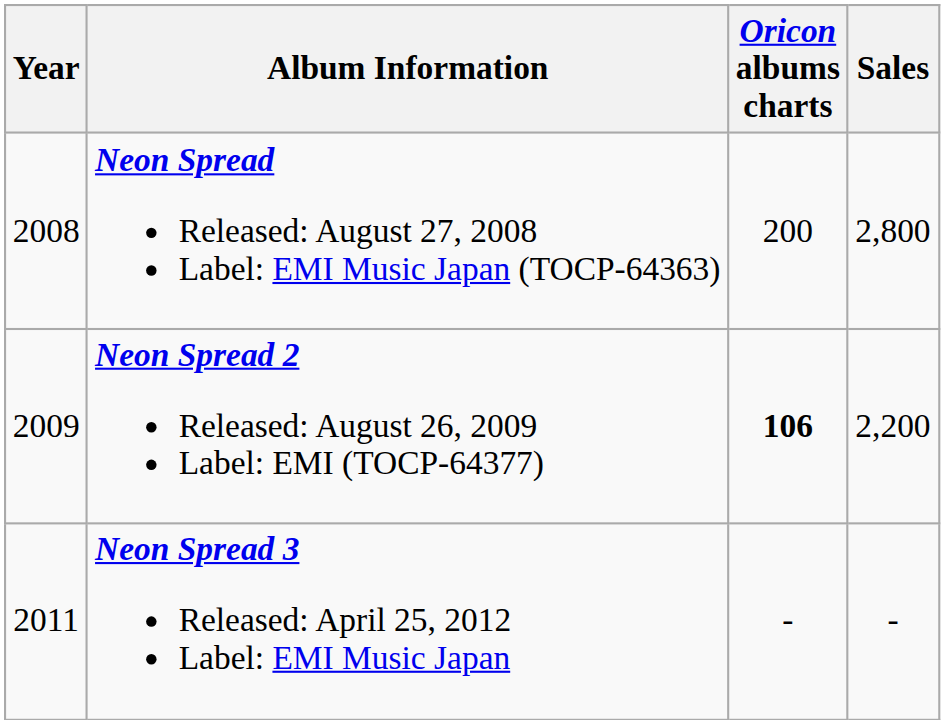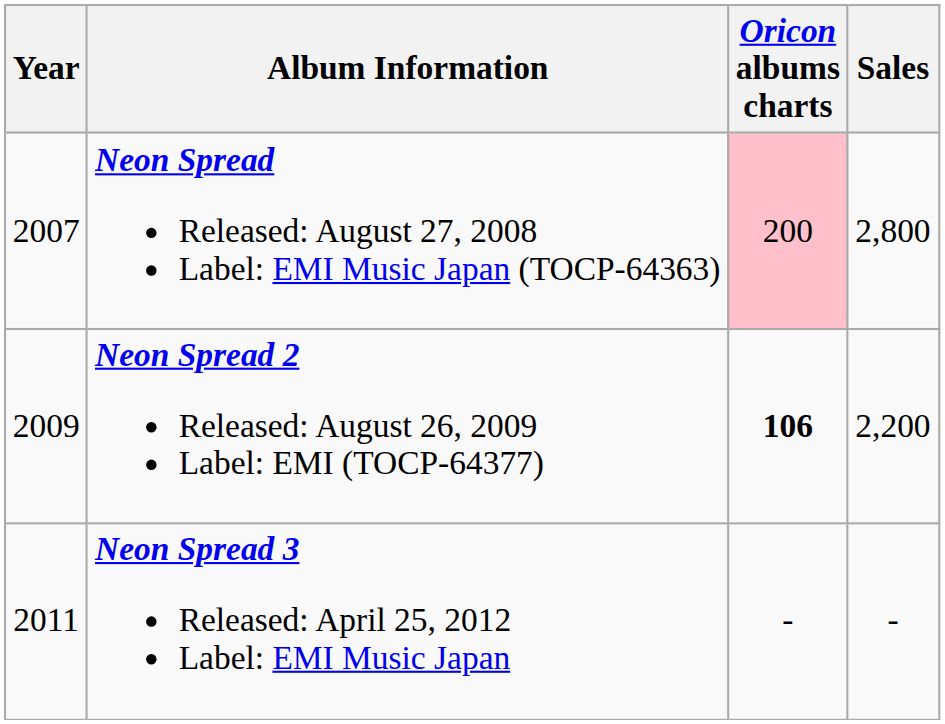(46, 230) 2008 -> (46, 230) 2007
(788, 230) no background -> (788, 230) pink background
